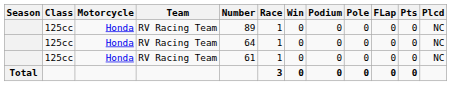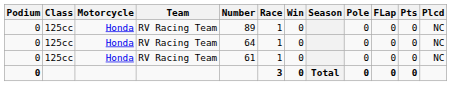columns swapped: (23, 12) <-> (325, 12)
